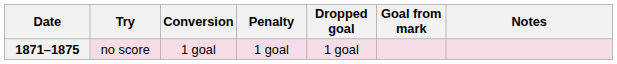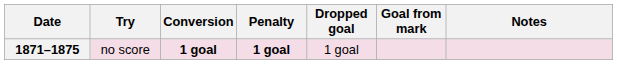(198, 49) normal -> (198, 49) bold
(271, 49) normal -> (271, 49) bold
